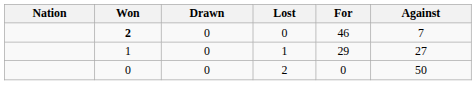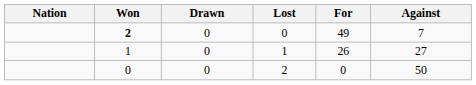(343, 32) 46 -> (343, 32) 49
(343, 51) 29 -> (343, 51) 26
